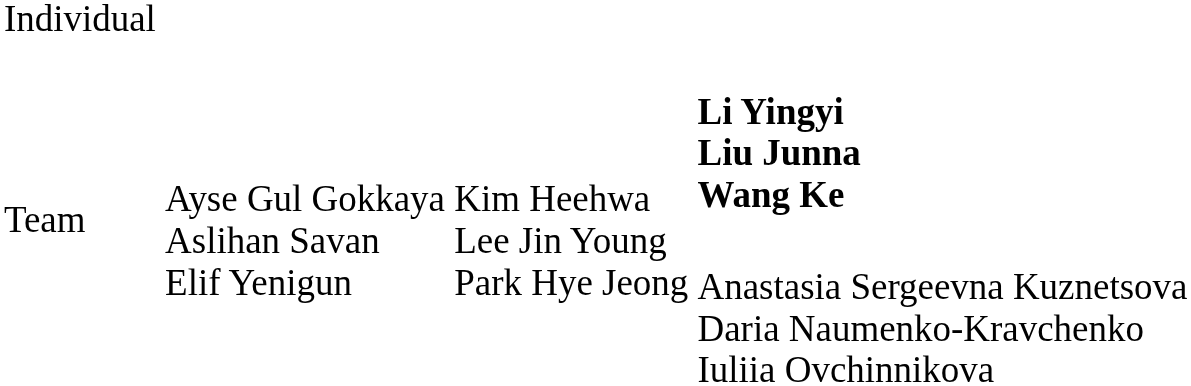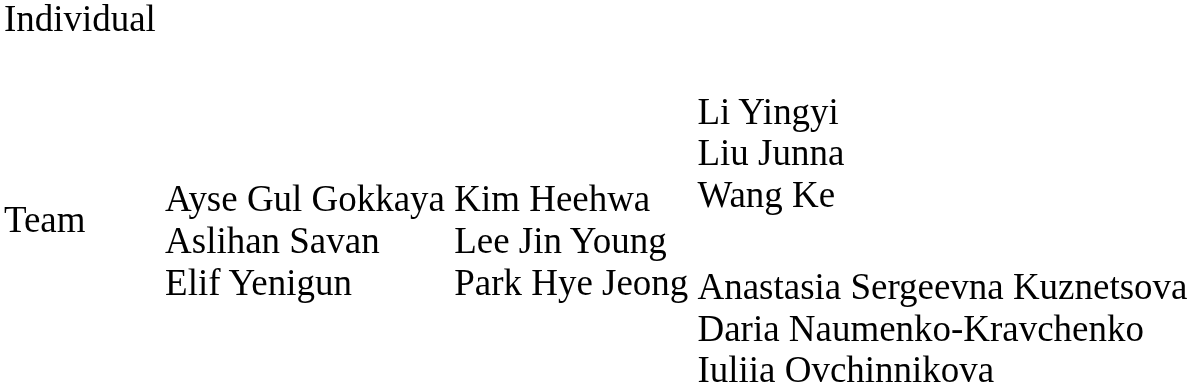(779, 153) bold -> (771, 153) normal
